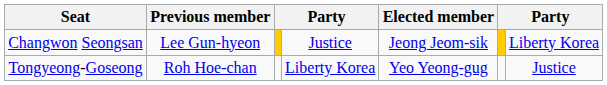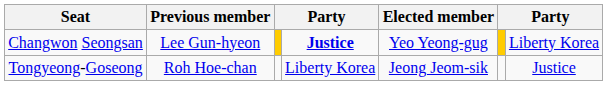(330, 42) normal -> (330, 42) bold
(438, 42) Jeong Jeom-sik -> (438, 42) Yeo Yeong-gug
(438, 67) Yeo Yeong-gug -> (438, 67) Jeong Jeom-sik
